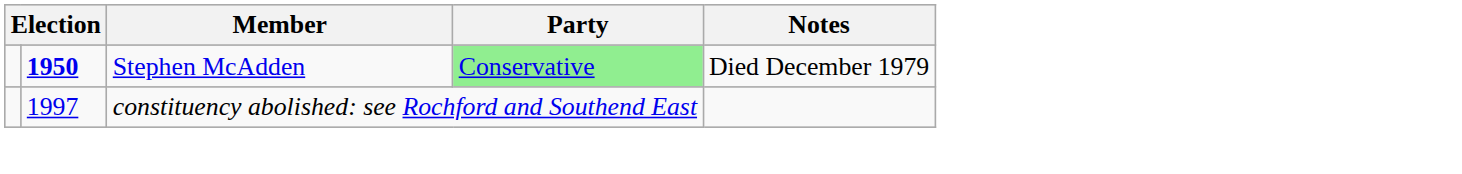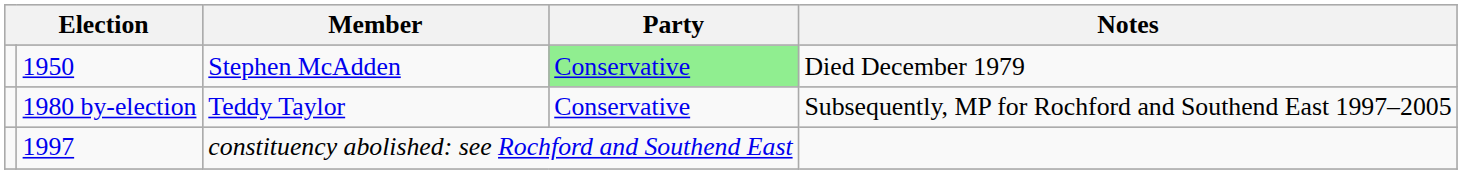(53, 65) bold -> (48, 65) normal
+ row: (277, 106)
